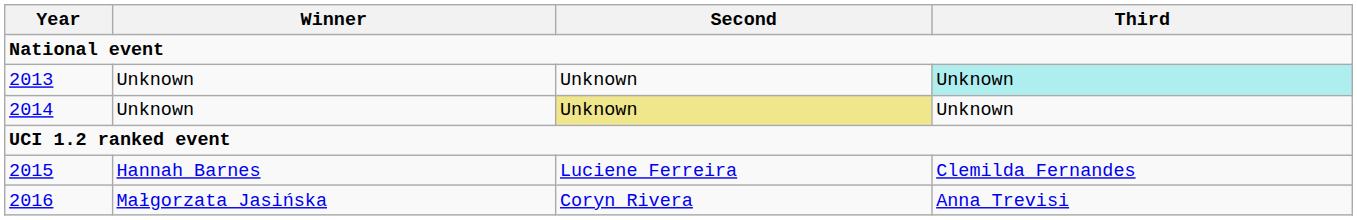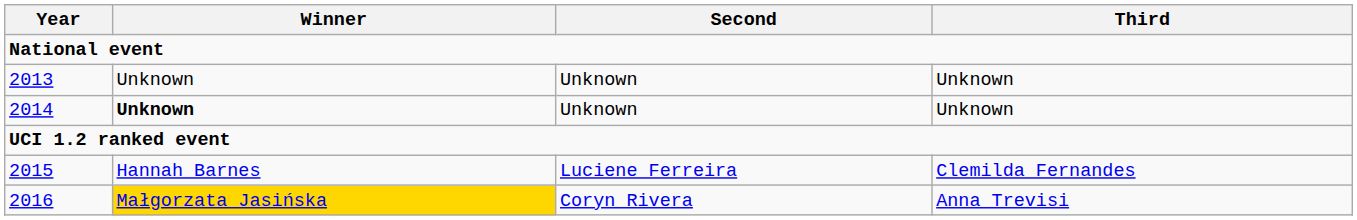(975, 80) paleturquoise background -> (975, 80) no background
(155, 110) normal -> (155, 110) bold
(599, 110) khaki background -> (599, 110) no background
(222, 200) no background -> (222, 200) gold background
